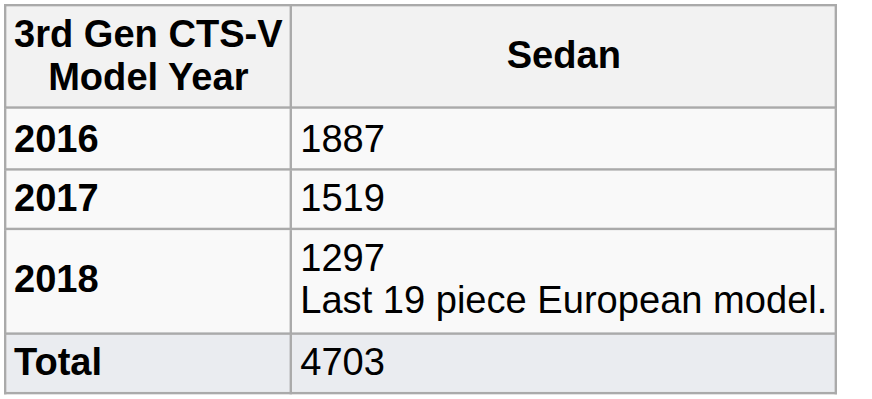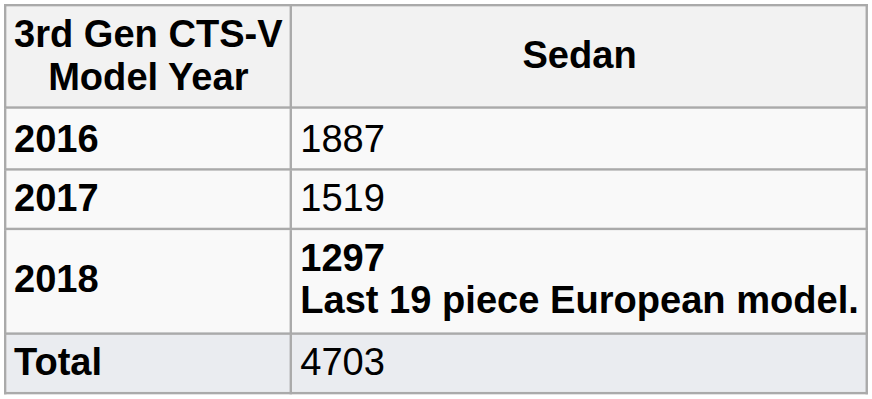(564, 280) normal -> (580, 280) bold
